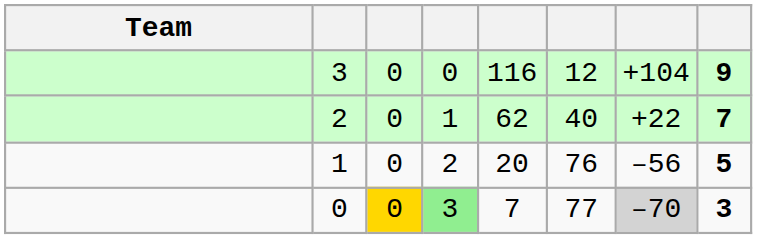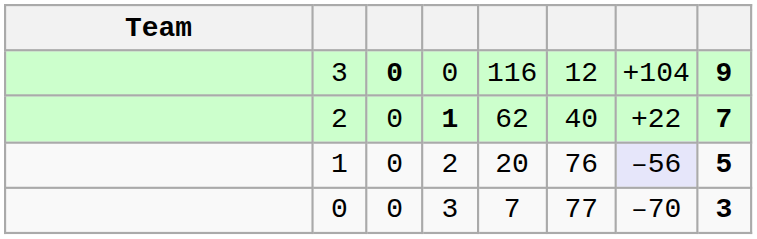(395, 73) normal -> (395, 73) bold
(450, 119) normal -> (450, 119) bold
(656, 165) no background -> (656, 165) lavender background
(395, 210) gold background -> (395, 210) no background
(450, 210) lightgreen background -> (450, 210) no background
(656, 210) lightgrey background -> (656, 210) no background
